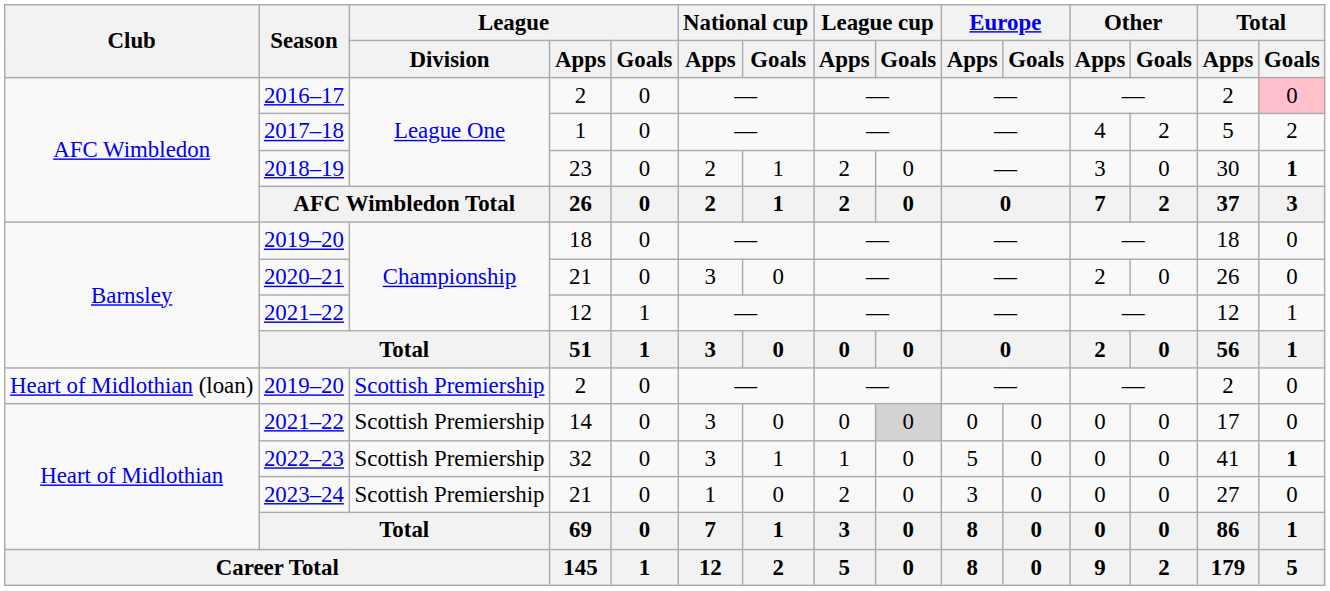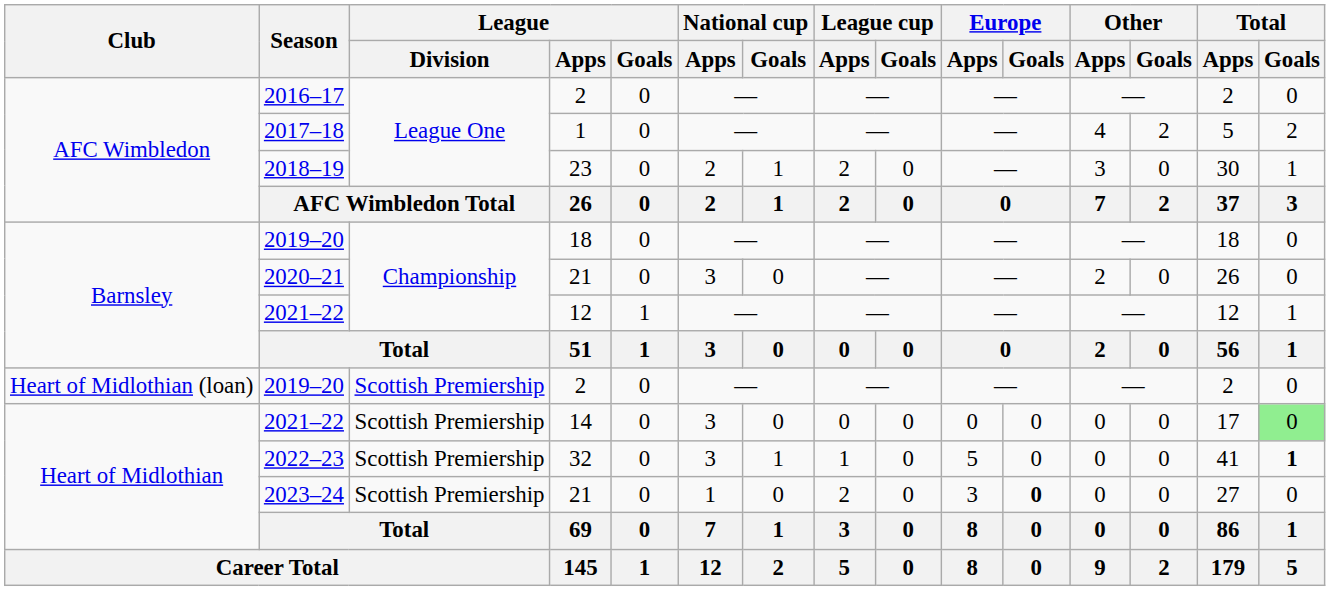(1292, 95) pink background -> (1292, 95) no background
(1292, 167) bold -> (1292, 167) normal
(908, 421) lightgrey background -> (908, 421) no background
(1292, 421) no background -> (1292, 421) lightgreen background
(1036, 494) normal -> (1036, 494) bold
